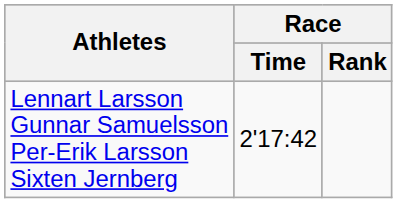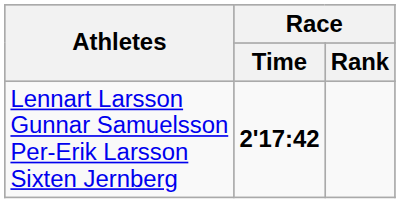(278, 139) normal -> (279, 139) bold
